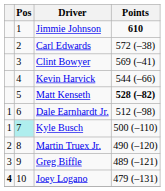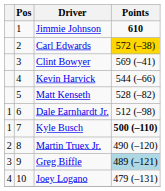(135, 46) no background -> (135, 46) gold background
(135, 95) bold -> (135, 95) normal
(19, 128) paleturquoise background -> (19, 128) no background
(135, 128) normal -> (135, 128) bold
(135, 161) no background -> (135, 161) lightblue background
(9, 178) bold -> (9, 178) normal
